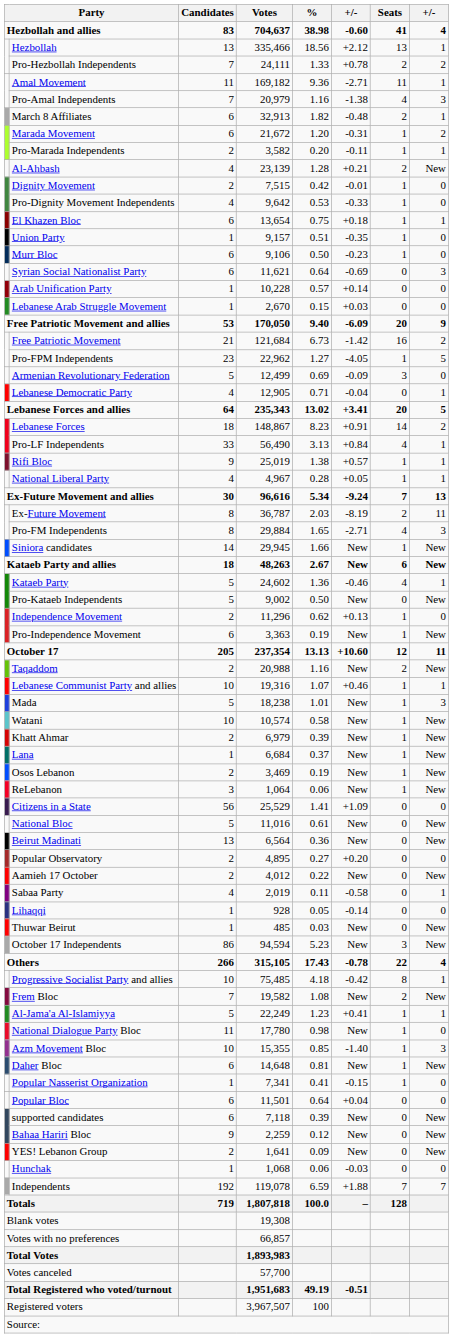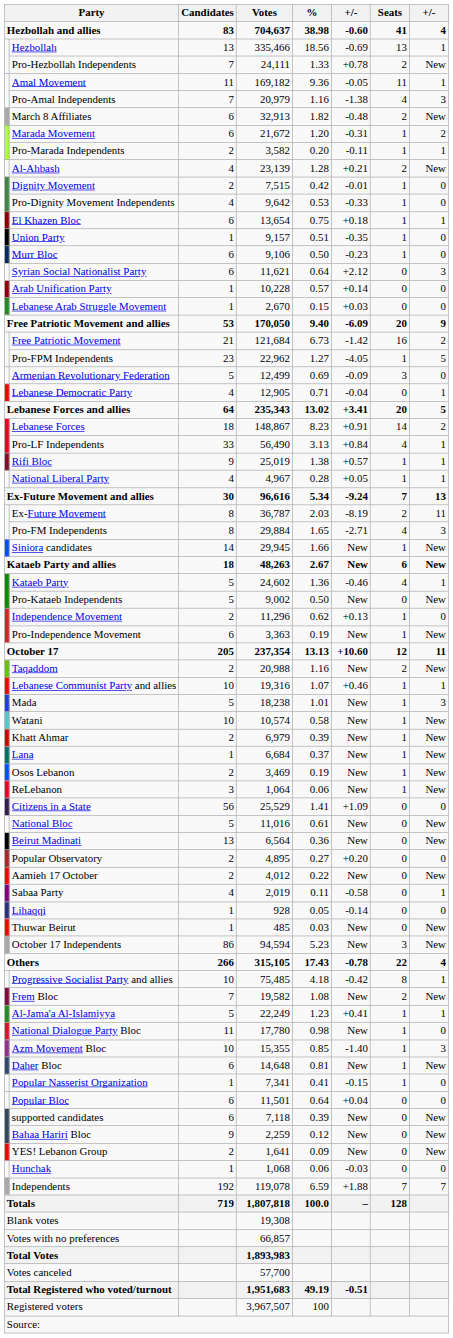(355, 47) +2.12 -> (357, 47) -0.69
(443, 64) 2 -> (436, 64) New
(357, 82) -2.71 -> (357, 82) -0.05
(443, 116) 1 -> (436, 116) New
(357, 271) -0.69 -> (355, 271) +2.12
